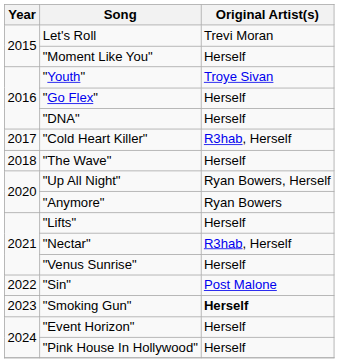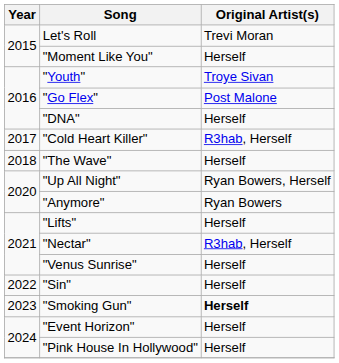(225, 98) Herself -> (240, 98) Post Malone
(240, 285) Post Malone -> (225, 285) Herself
